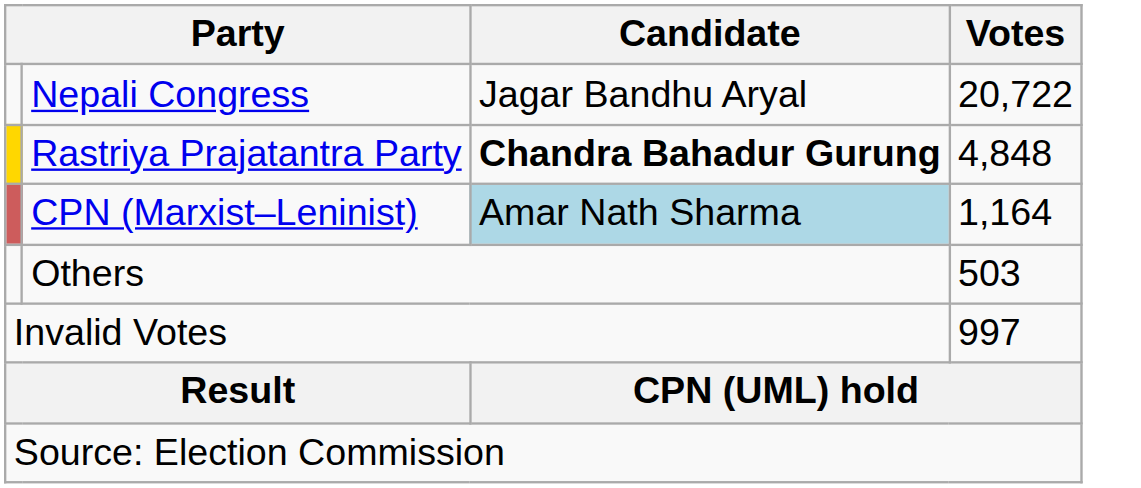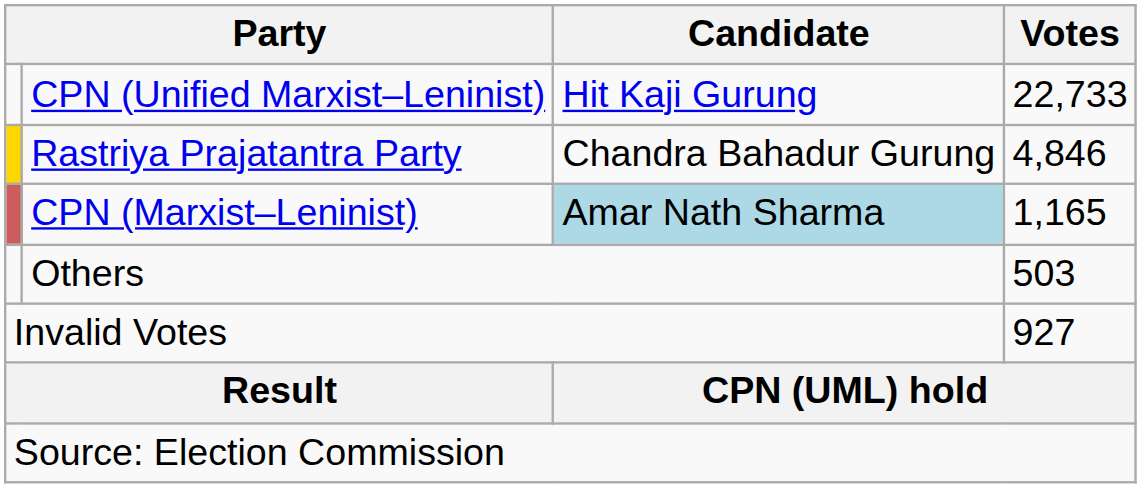+ row: (288, 93)
- row: (170, 93)
(710, 153) bold -> (779, 153) normal
(1005, 153) 4,848 -> (1060, 153) 4,846
(1005, 213) 1,164 -> (1060, 213) 1,165
(989, 332) 997 -> (1044, 332) 927
